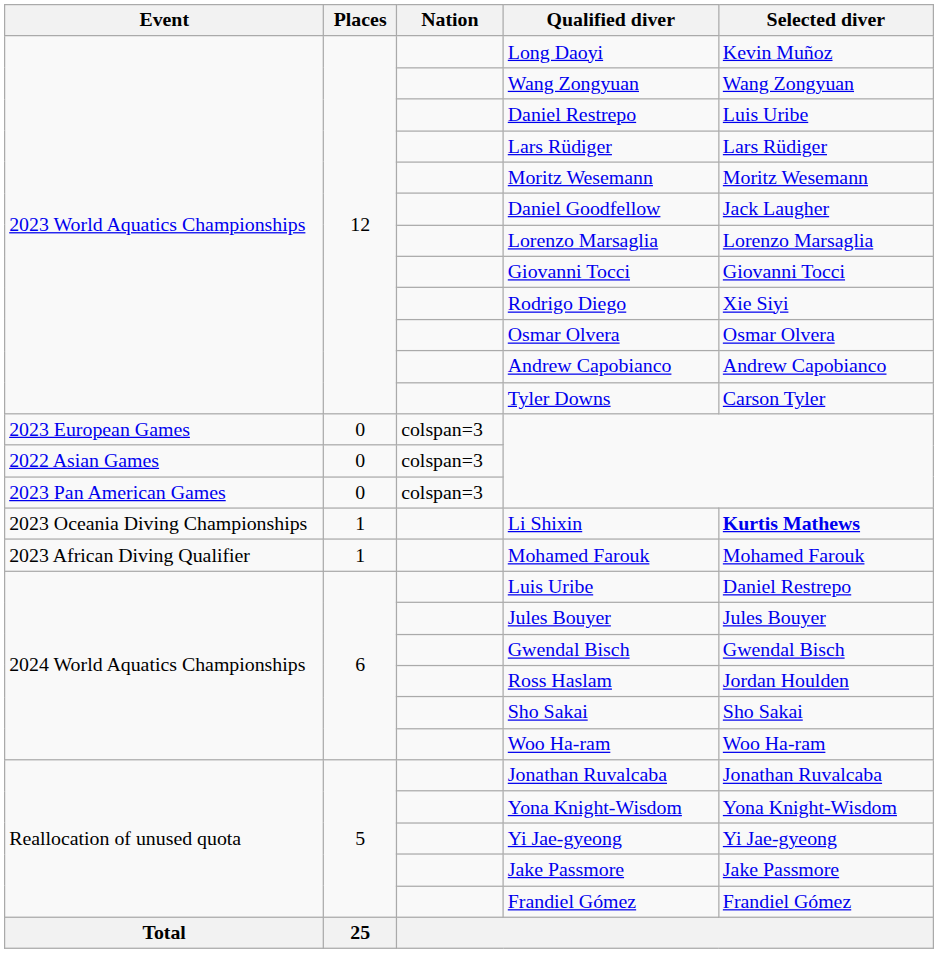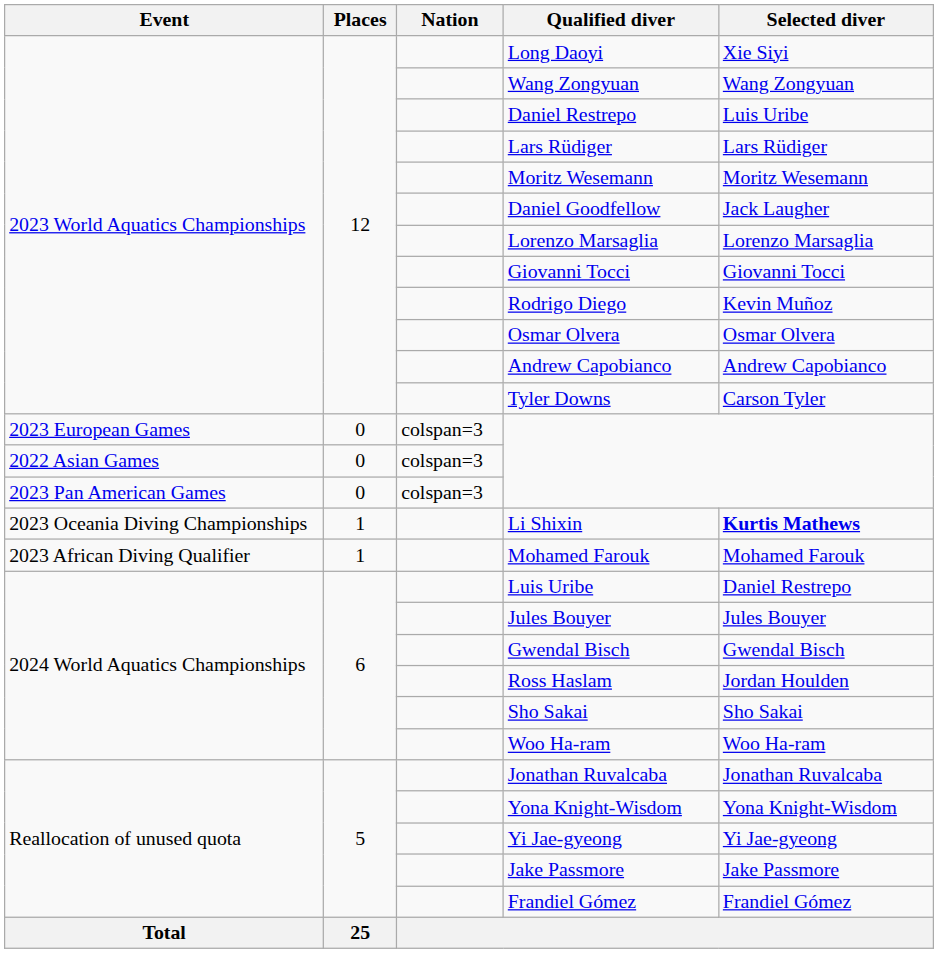(778, 51) Kevin Muñoz -> (756, 51) Xie Siyi
(756, 303) Xie Siyi -> (778, 303) Kevin Muñoz
